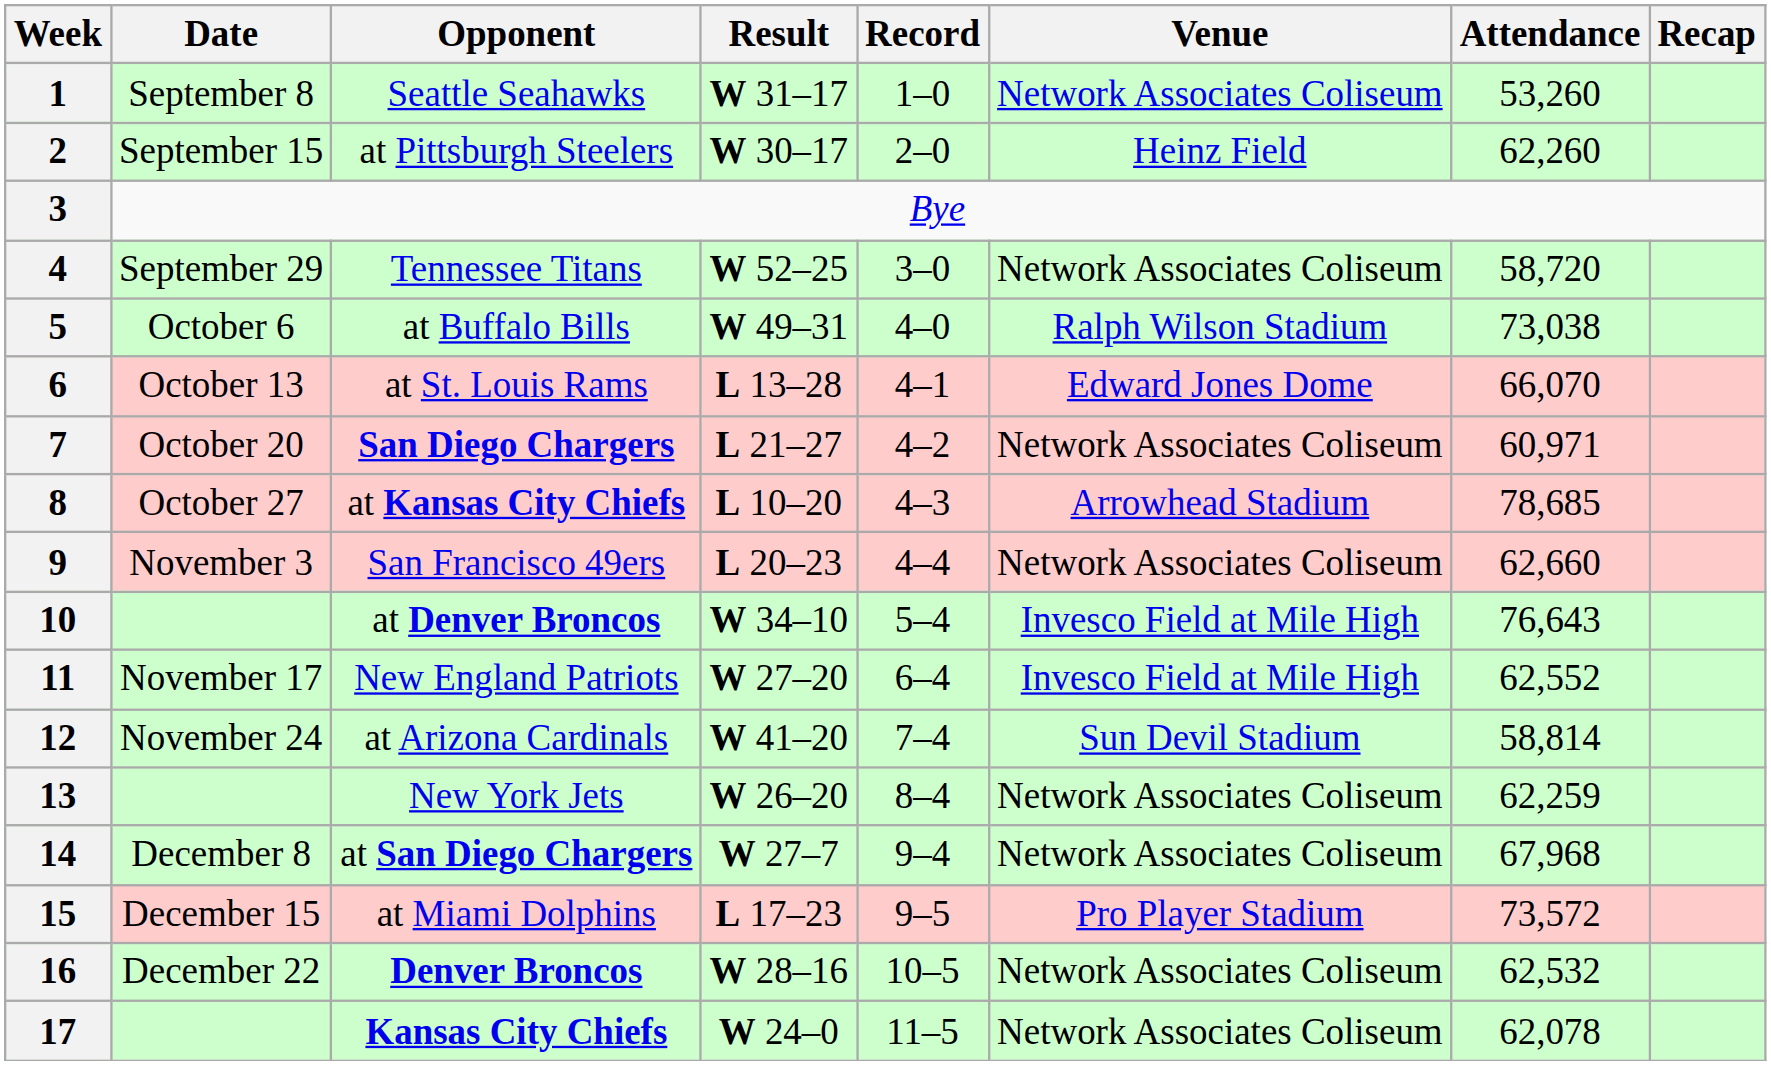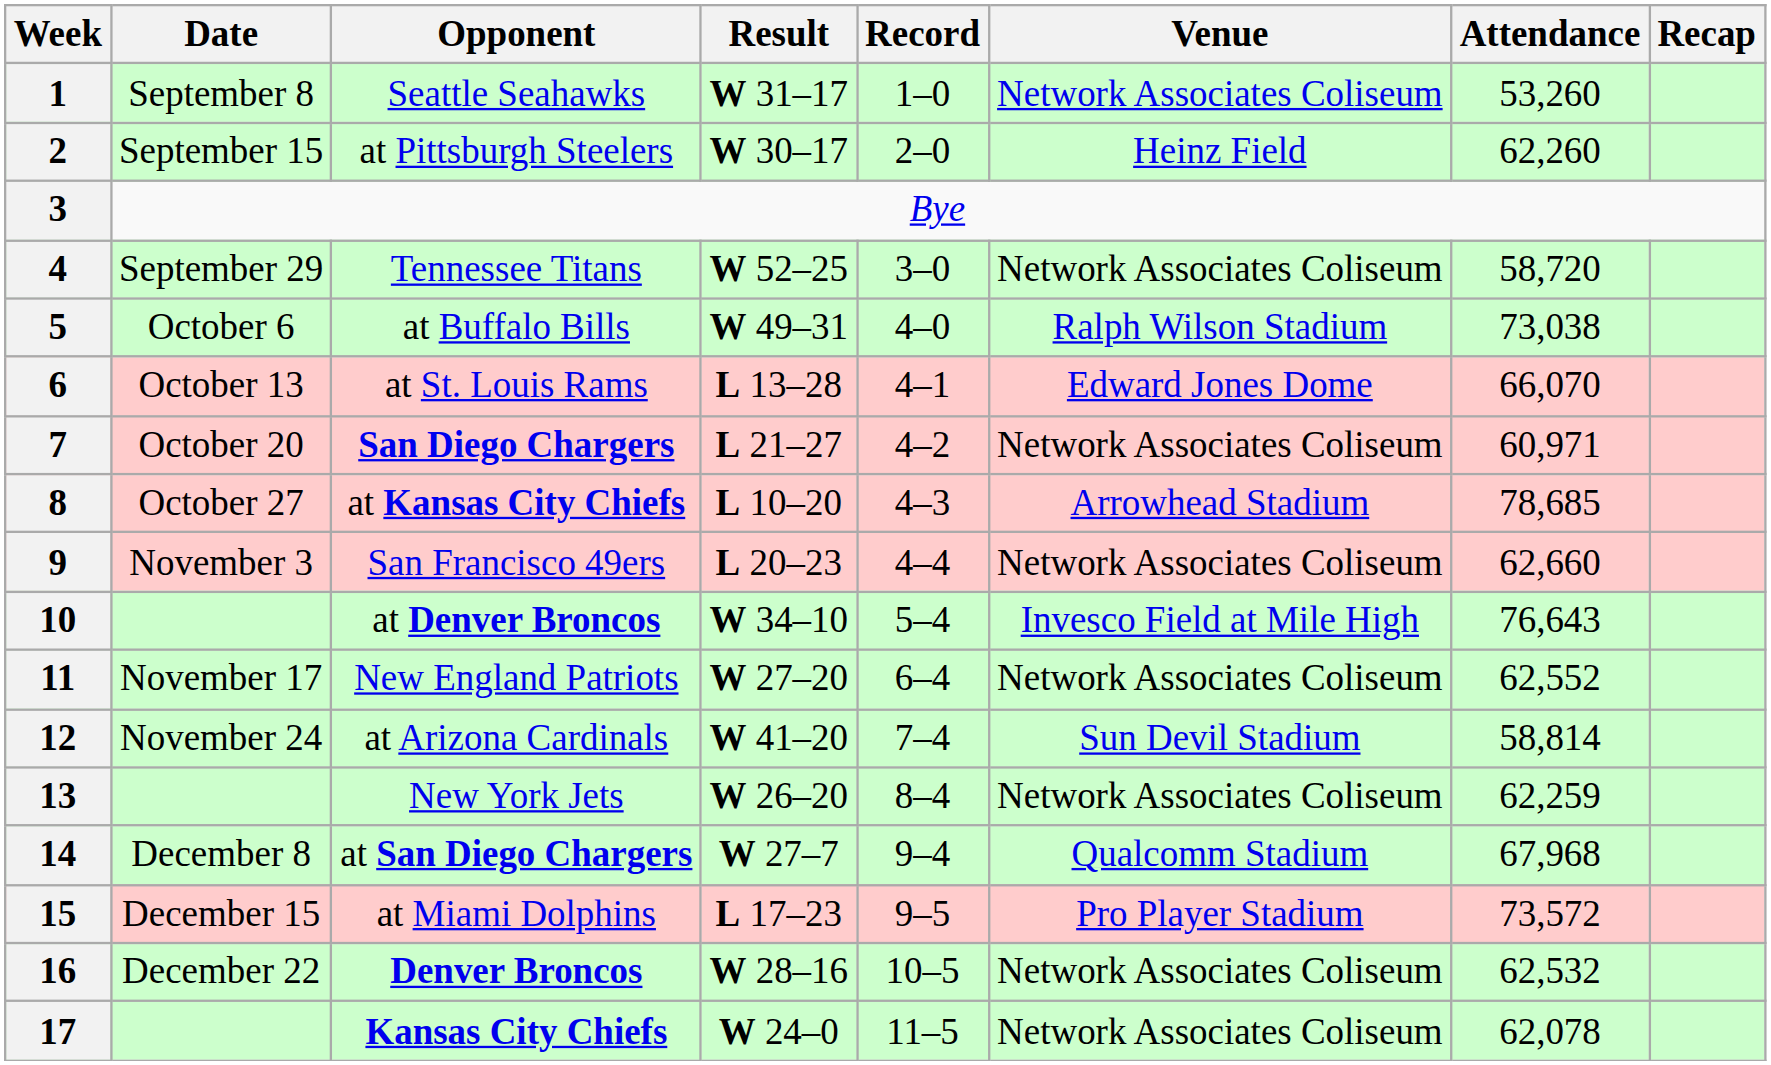(1220, 678) Invesco Field at Mile High -> (1220, 678) Network Associates Coliseum
(1220, 854) Network Associates Coliseum -> (1220, 854) Qualcomm Stadium
